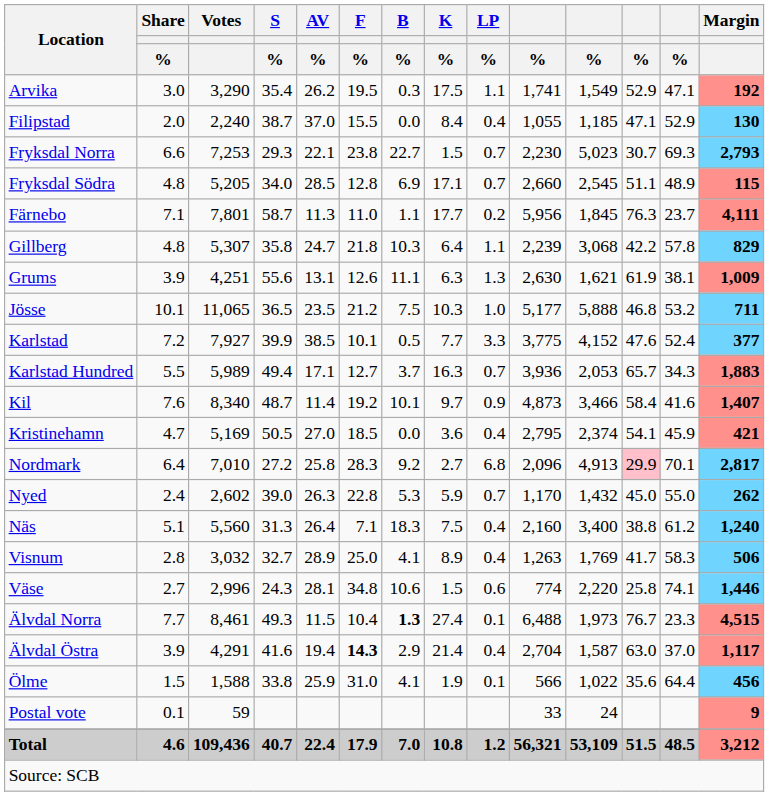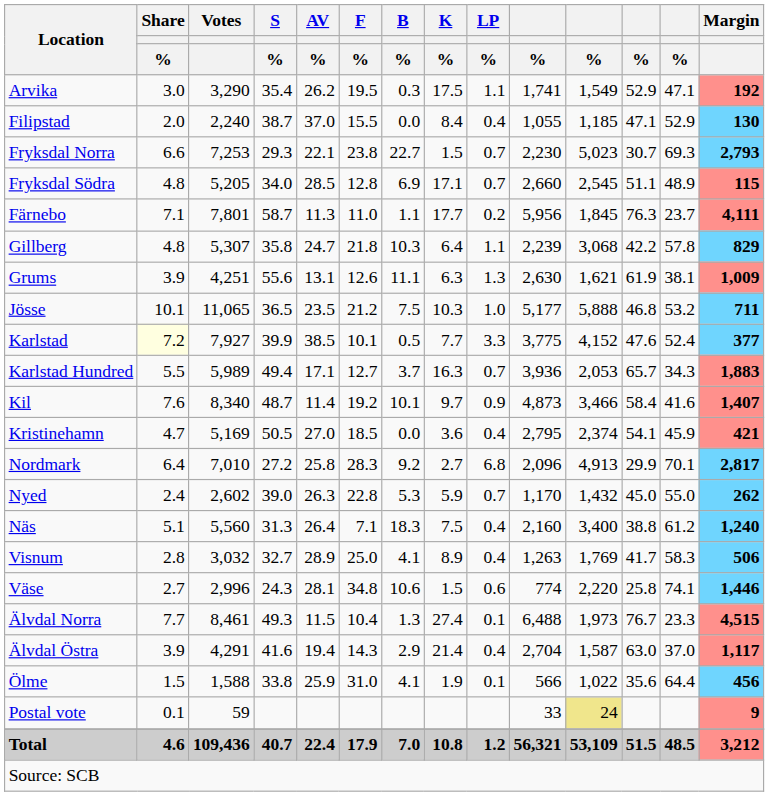(174, 339) no background -> (174, 339) lightyellow background
(641, 464) pink background -> (641, 464) no background
(409, 619) bold -> (409, 619) normal
(362, 650) bold -> (362, 650) normal
(609, 713) no background -> (609, 713) khaki background
